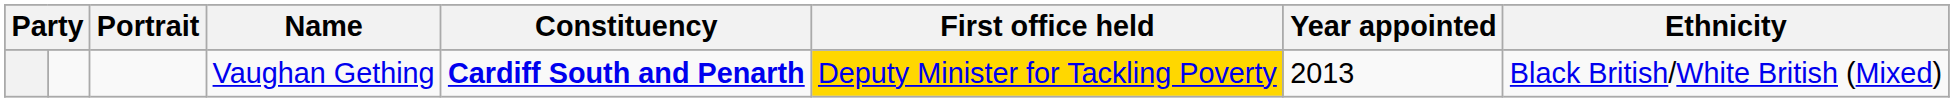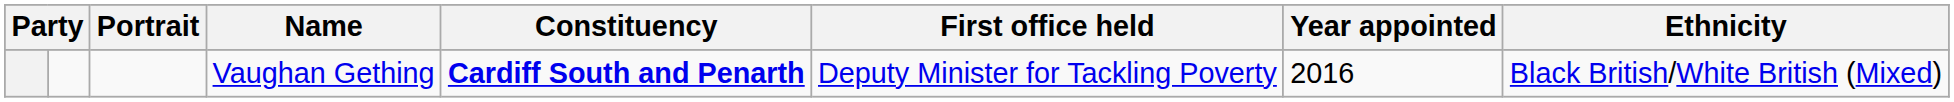(1047, 73) gold background -> (1047, 73) no background
(1322, 73) 2013 -> (1322, 73) 2016
